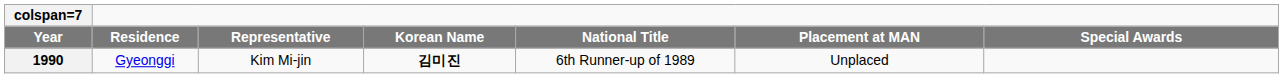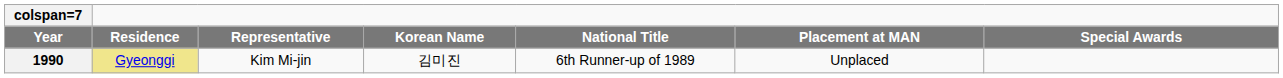(145, 60) no background -> (145, 60) khaki background
(440, 60) bold -> (440, 60) normal
